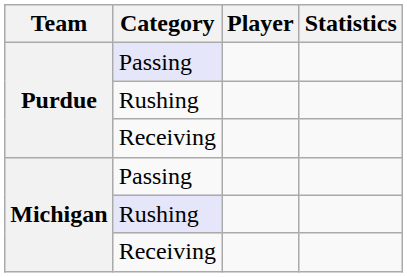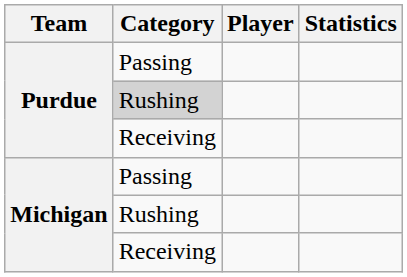(155, 61) lavender background -> (155, 61) no background
(159, 99) no background -> (159, 99) lightgrey background
(159, 213) lavender background -> (159, 213) no background
